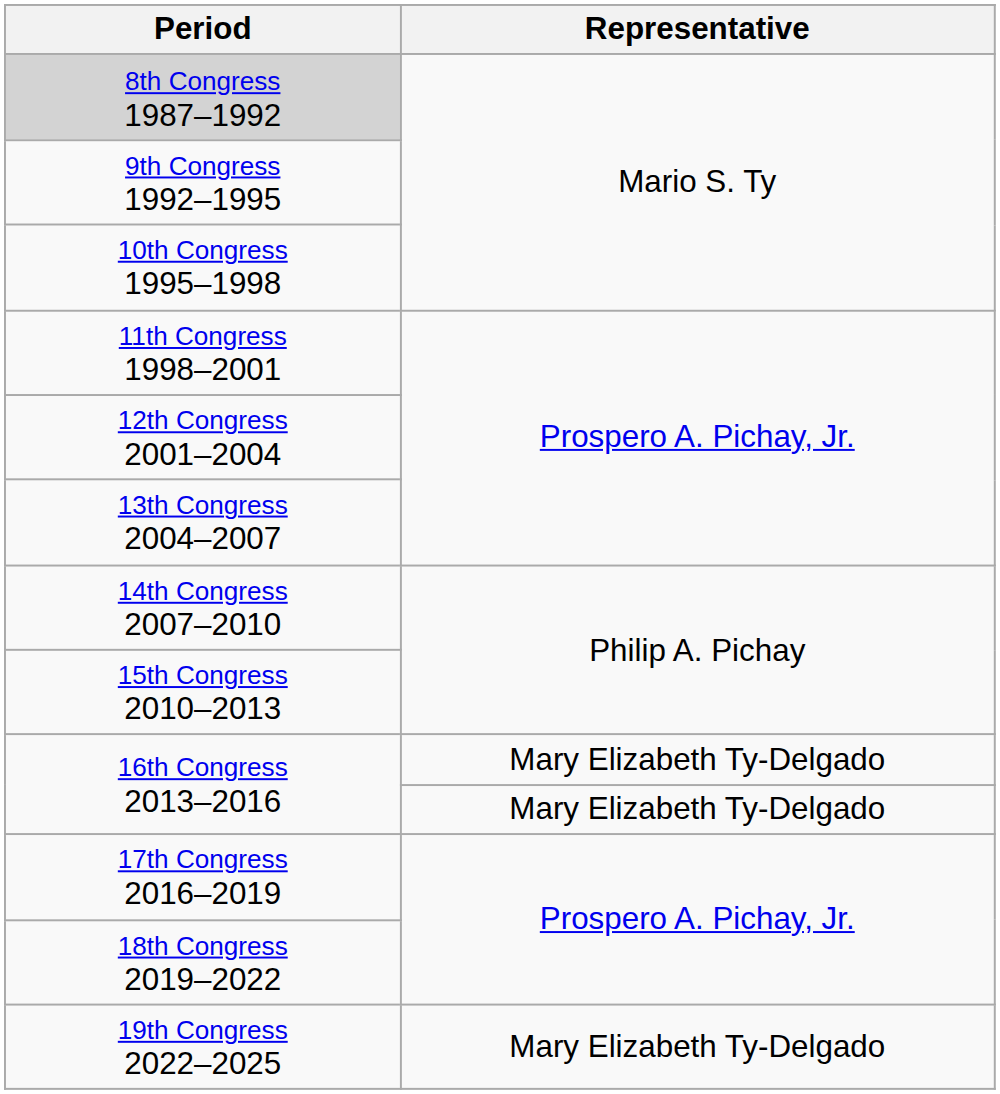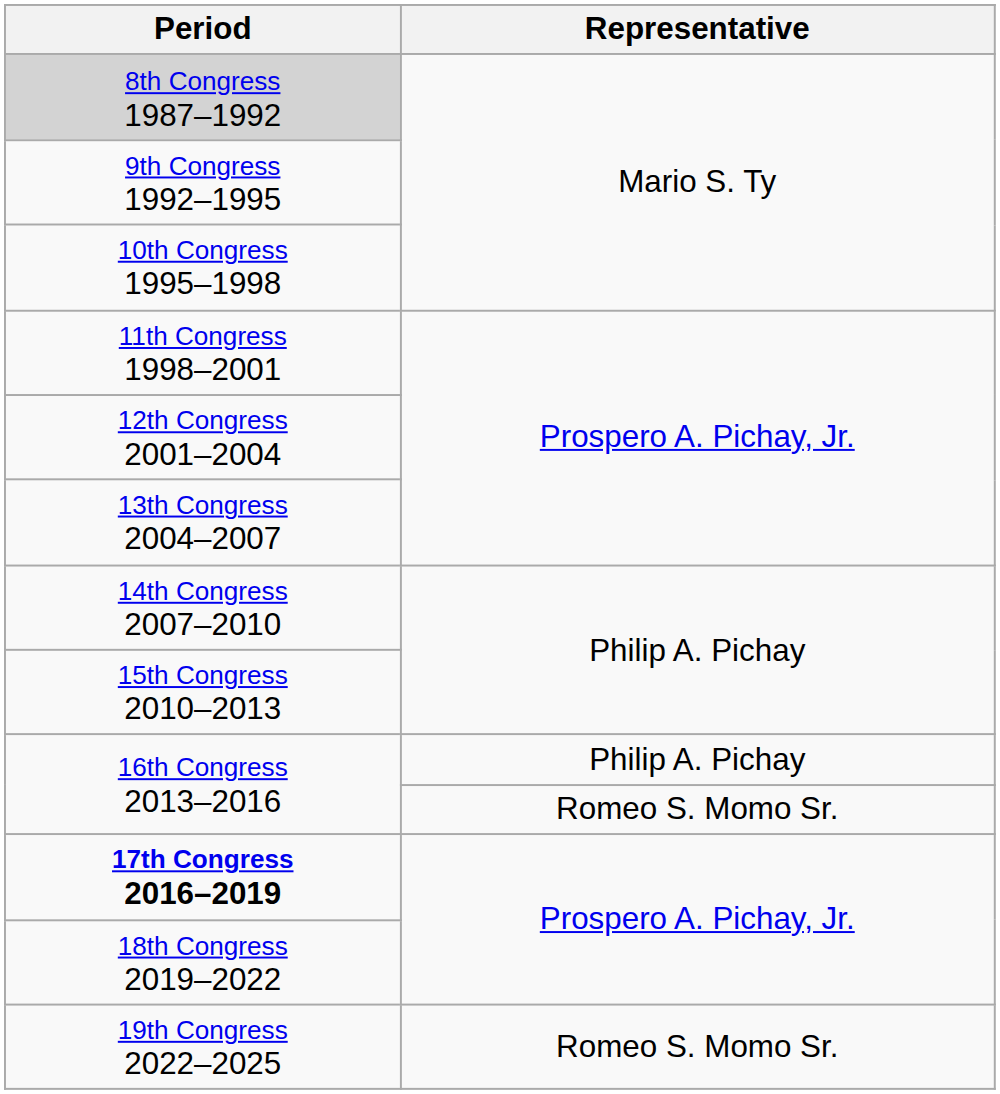(697, 759) Mary Elizabeth Ty-Delgado -> (697, 759) Philip A. Pichay
(697, 808) Mary Elizabeth Ty-Delgado -> (697, 808) Romeo S. Momo Sr.
(203, 878) normal -> (203, 876) bold
(697, 1046) Mary Elizabeth Ty-Delgado -> (697, 1046) Romeo S. Momo Sr.
